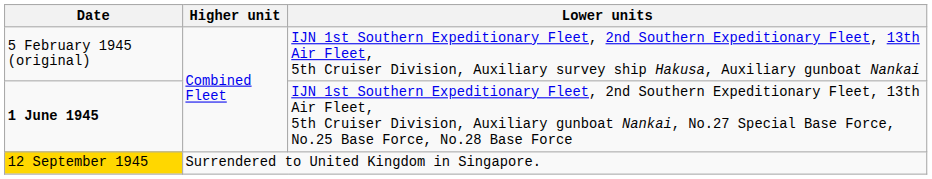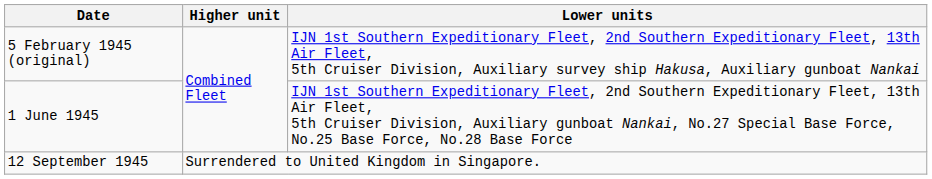(53, 116) bold -> (53, 116) normal
(78, 163) gold background -> (78, 163) no background
